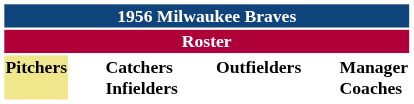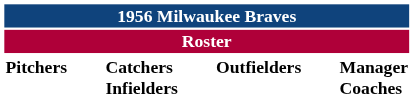(36, 66) khaki background -> (36, 66) no background
